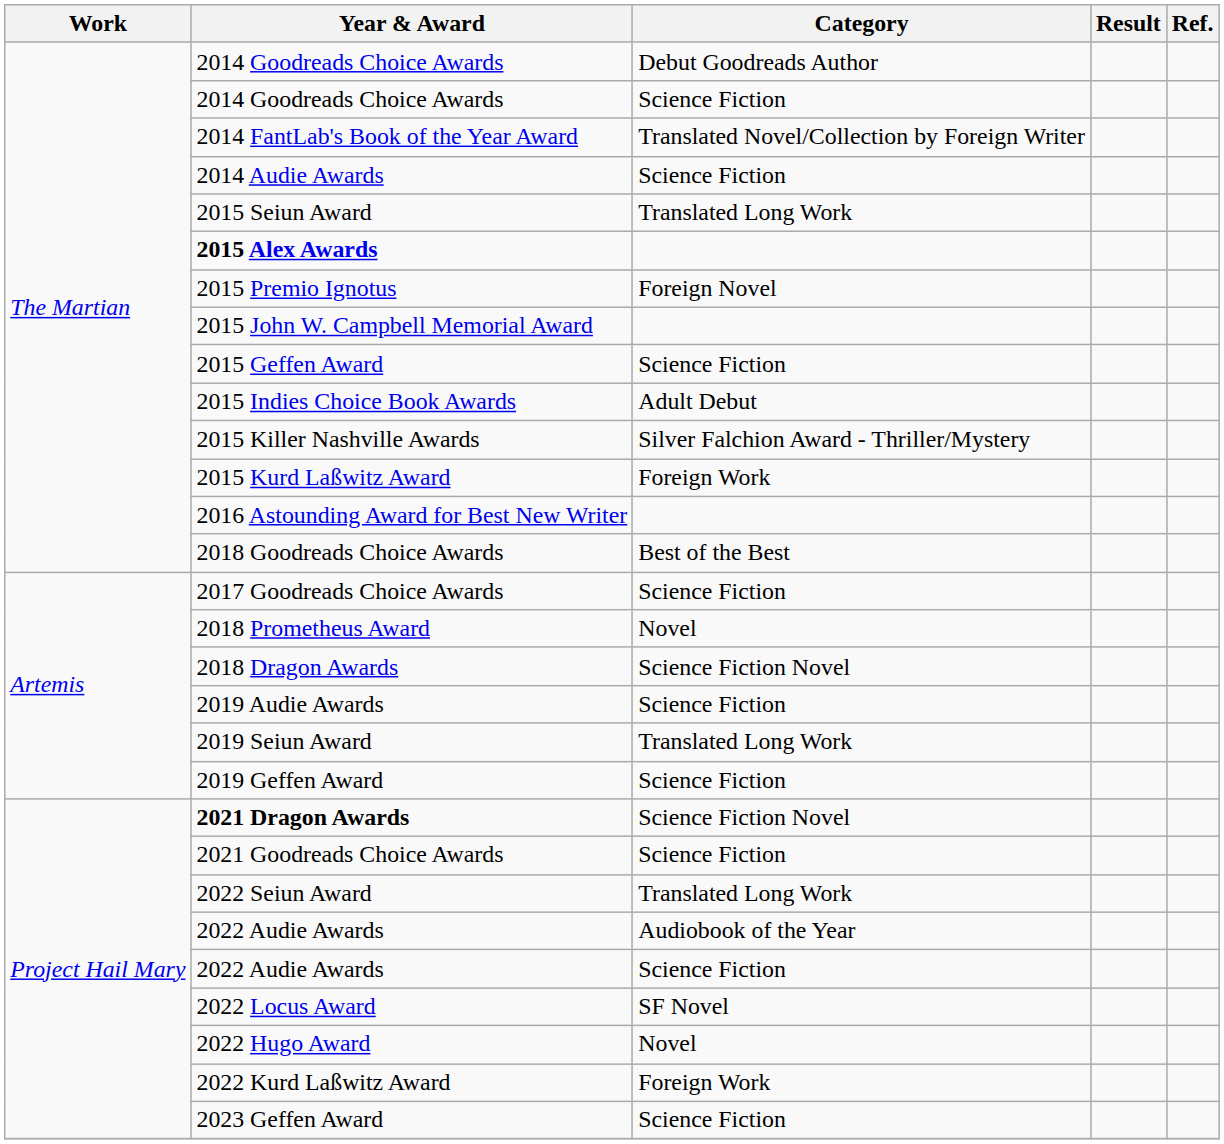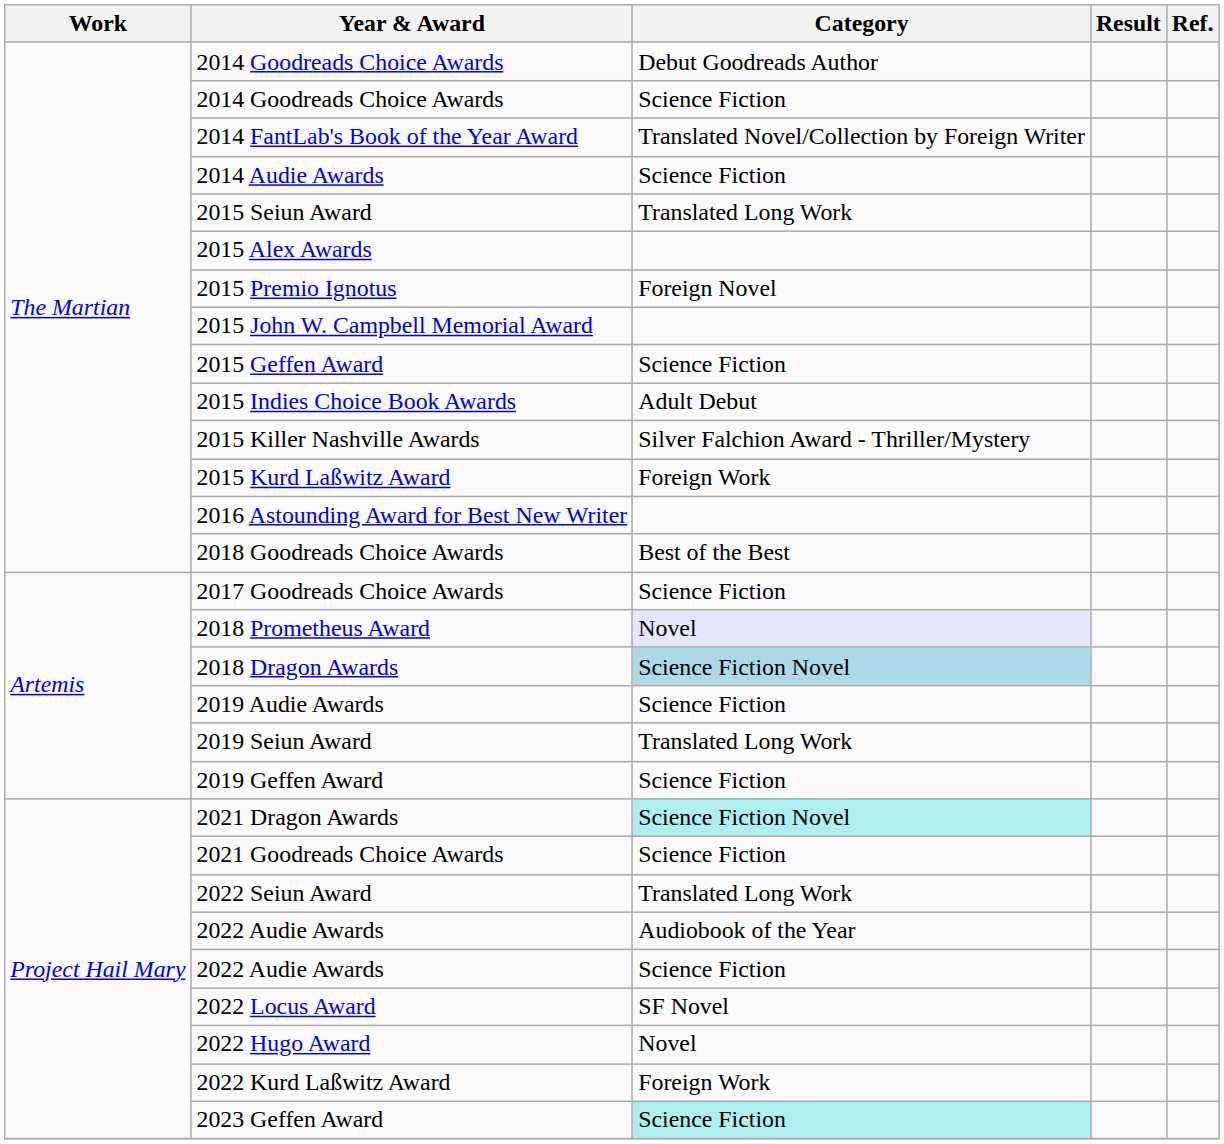(287, 250) bold -> (284, 250) normal
(667, 628) no background -> (667, 628) lavender background
(744, 666) no background -> (744, 666) lightblue background
(303, 817) bold -> (297, 817) normal
(744, 817) no background -> (744, 817) paleturquoise background
(712, 1119) no background -> (712, 1119) paleturquoise background
